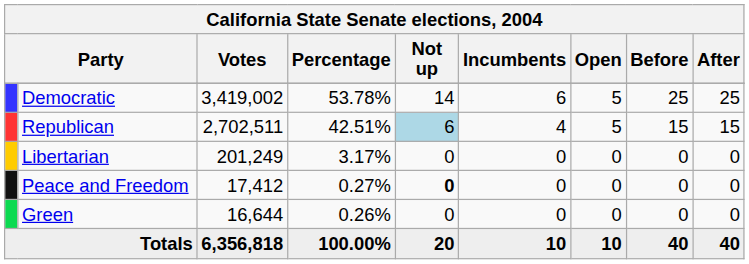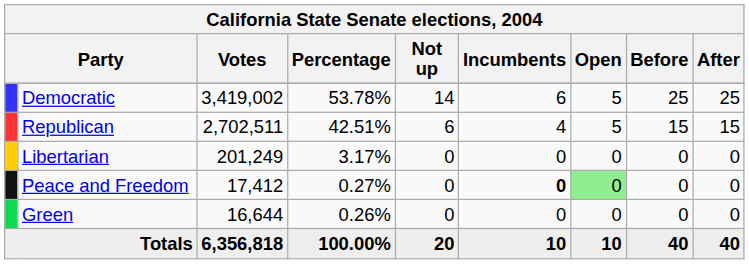(449, 127) lightblue background -> (449, 127) no background
(449, 185) bold -> (449, 185) normal
(561, 185) normal -> (561, 185) bold
(617, 185) no background -> (617, 185) lightgreen background
